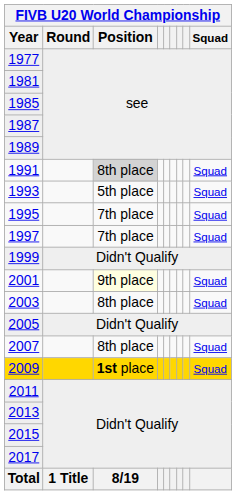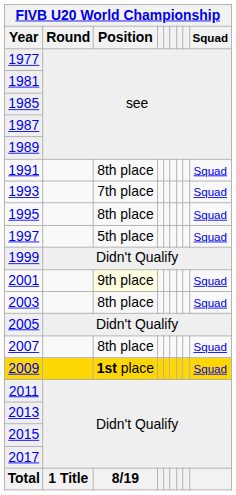(125, 170) lightgrey background -> (125, 170) no background
(125, 192) 5th place -> (125, 192) 7th place
(125, 214) 7th place -> (125, 214) 8th place
(125, 236) 7th place -> (125, 236) 5th place
